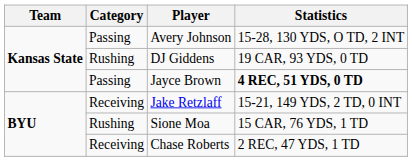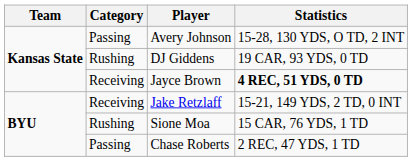(110, 80) Passing -> (117, 80) Receiving
(117, 145) Receiving -> (110, 145) Passing
